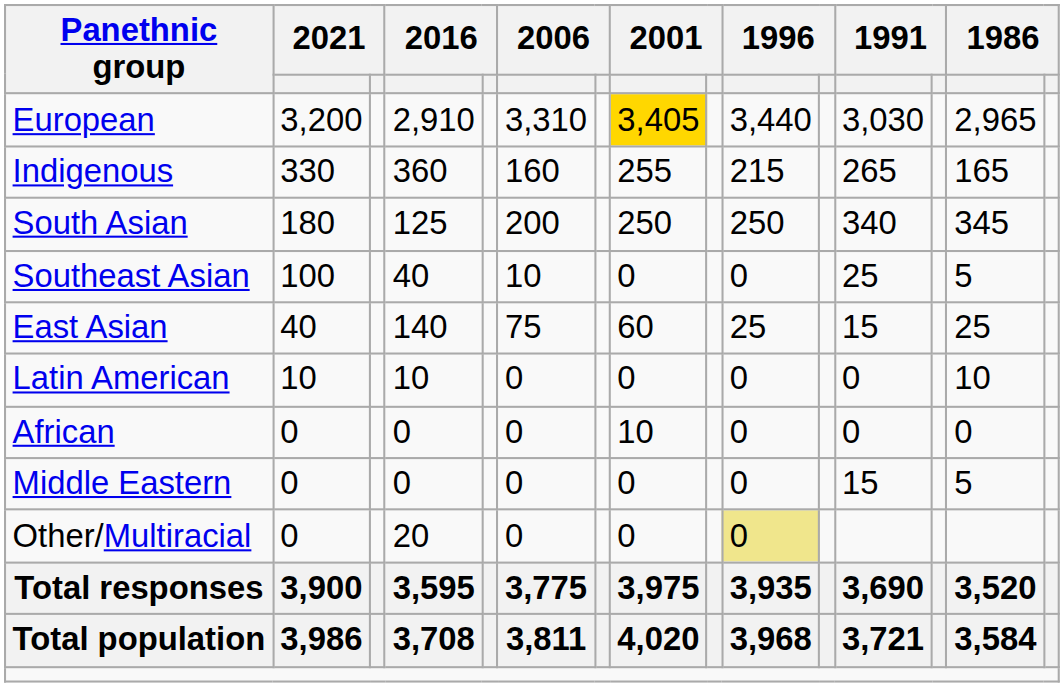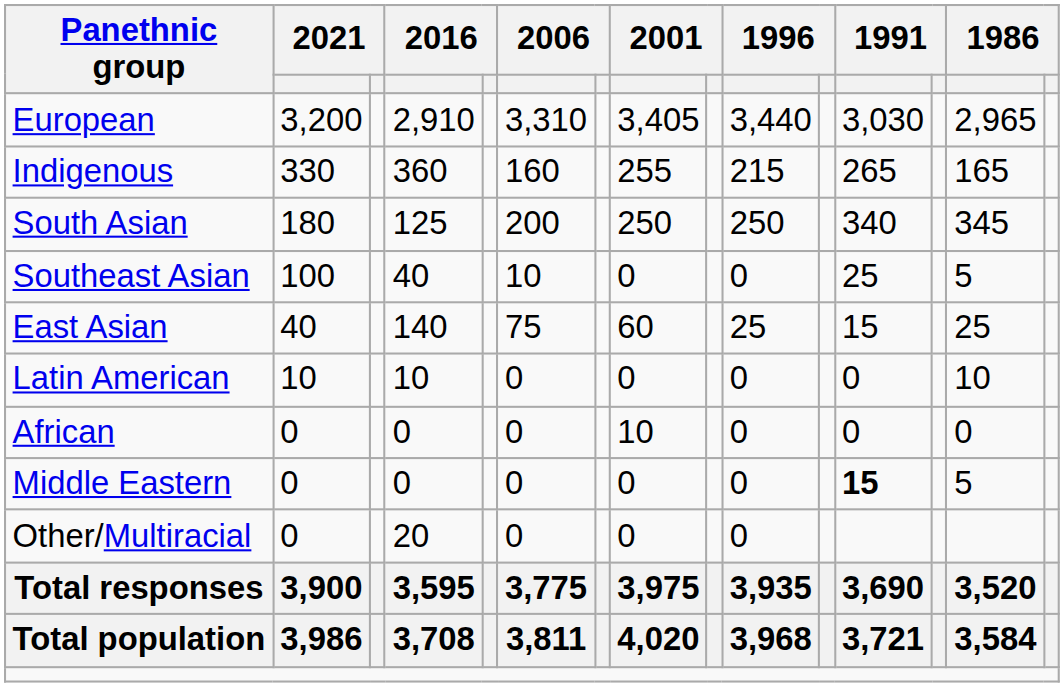(658, 119) gold background -> (658, 119) no background
(860, 483) normal -> (860, 483) bold
(739, 535) khaki background -> (739, 535) no background
